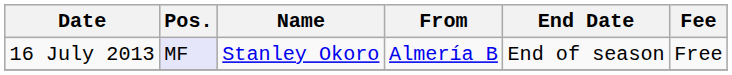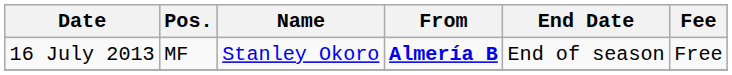(176, 54) lavender background -> (176, 54) no background
(443, 54) normal -> (443, 54) bold
